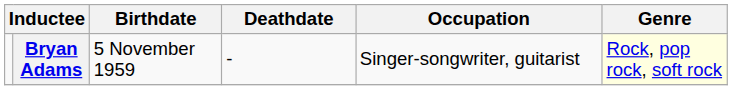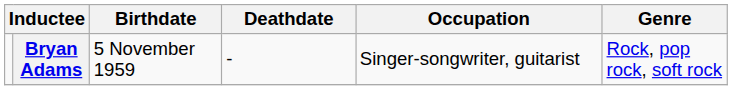(664, 59) lightyellow background -> (664, 59) no background
